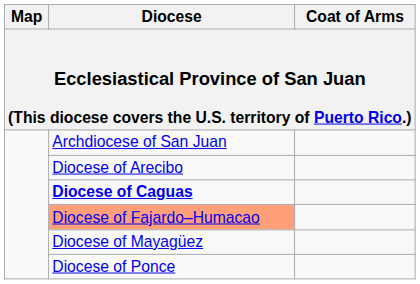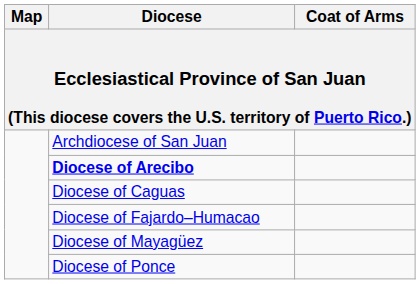(118, 167) normal -> (123, 167) bold
(122, 192) bold -> (119, 192) normal
(156, 217) lightsalmon background -> (156, 217) no background
